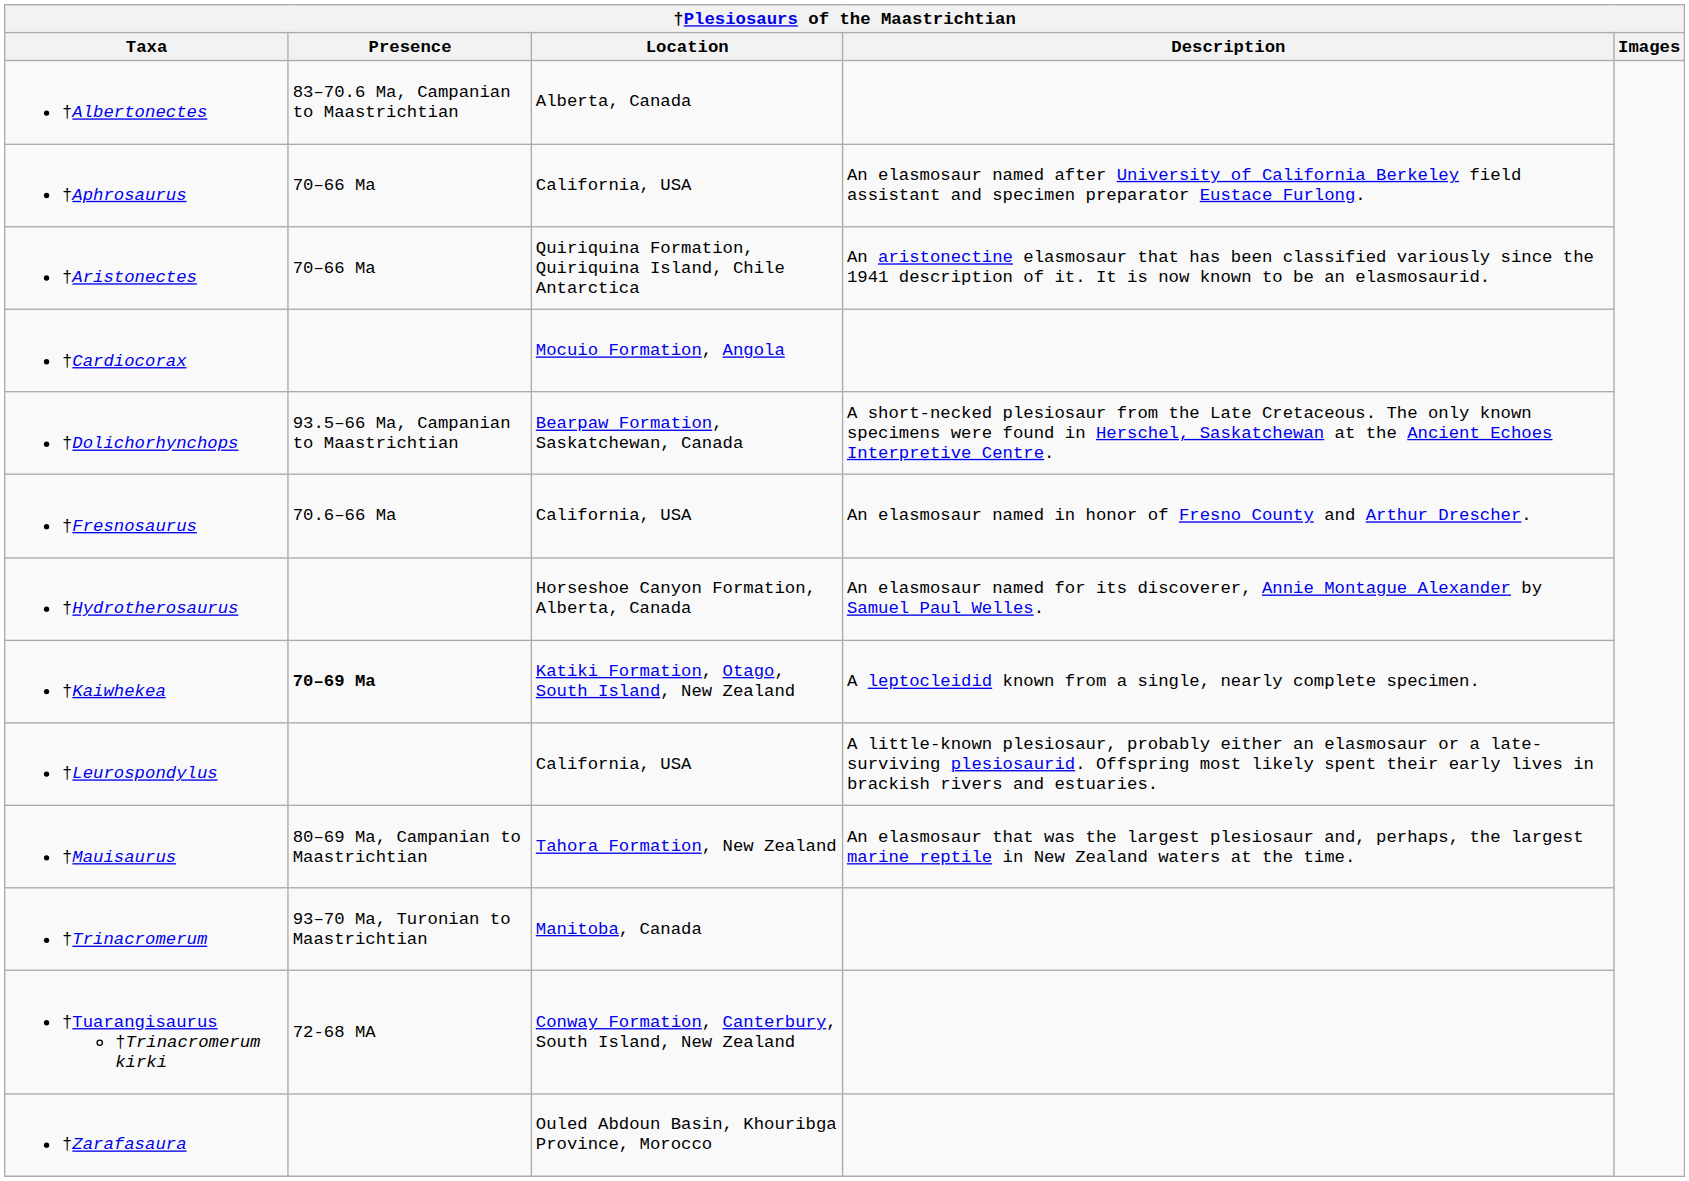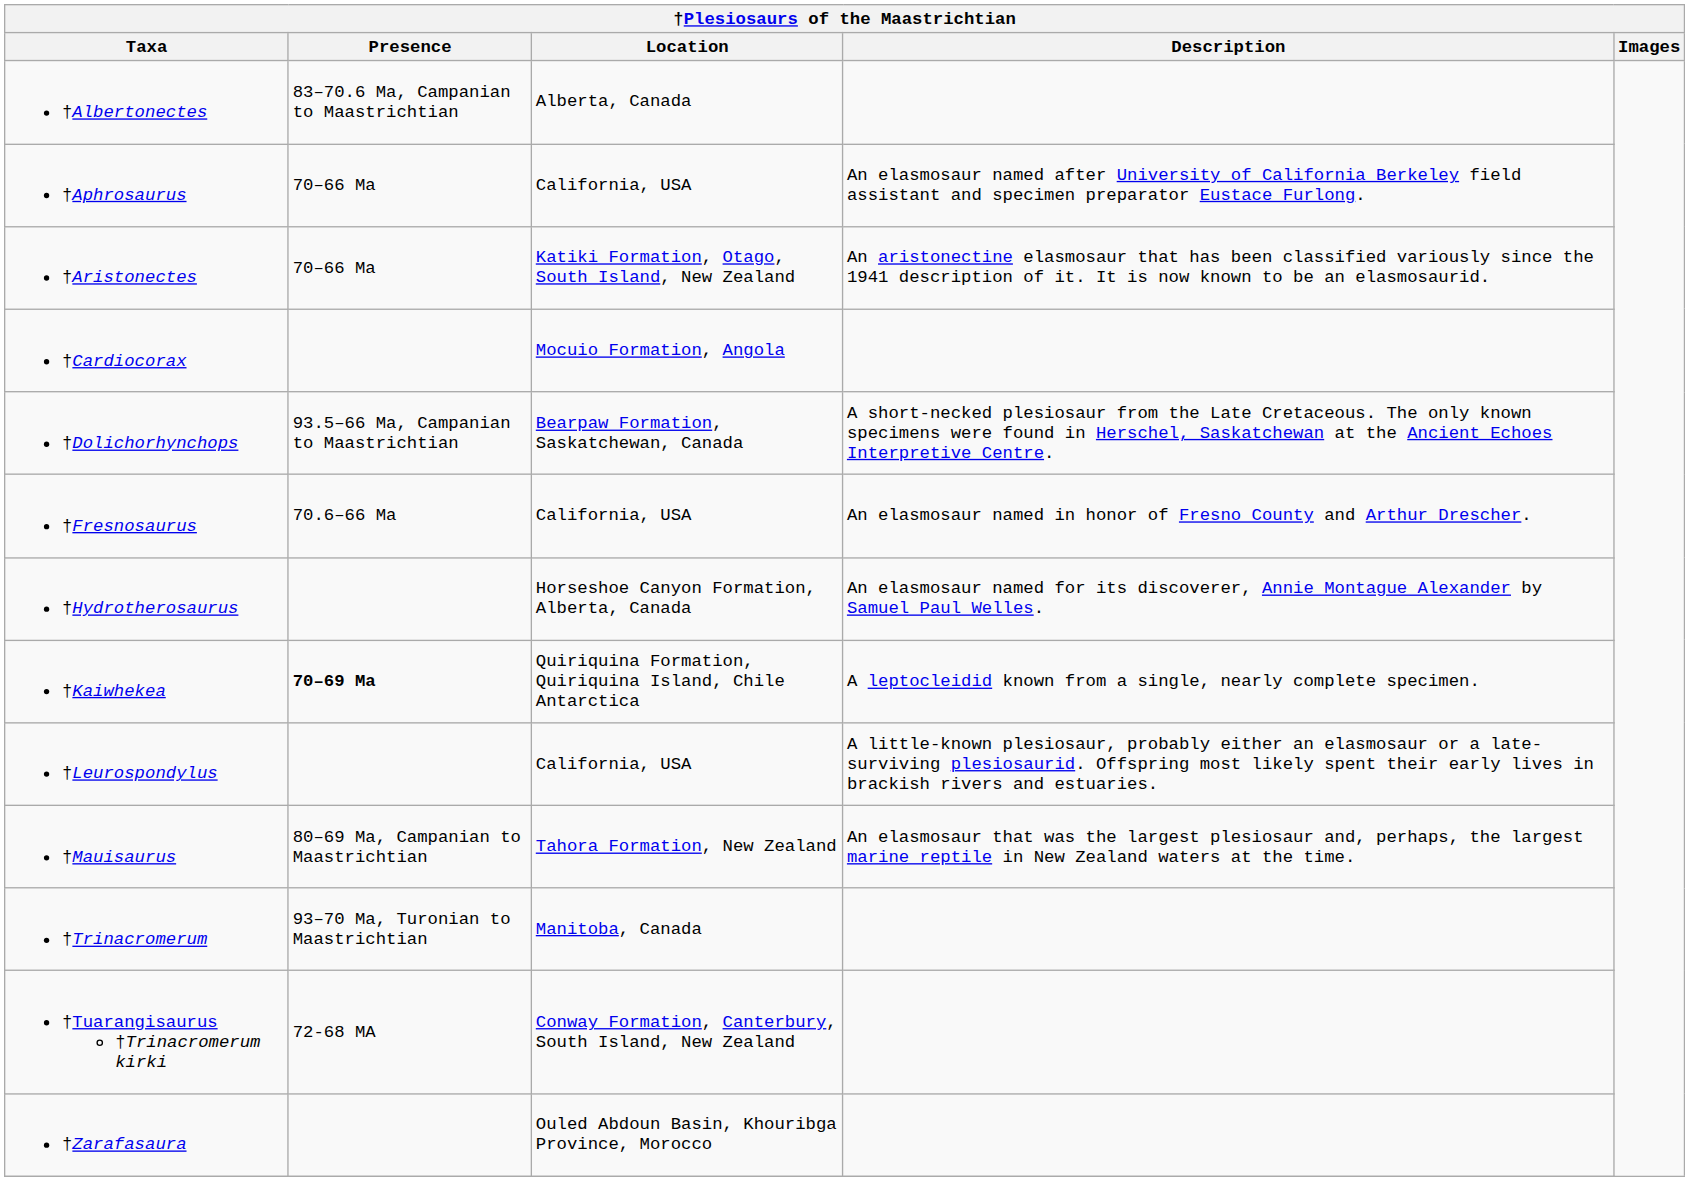(660, 268) Quiriquina Formation, Quiriquina Island, Chile Antarctica -> (665, 268) Katiki Formation, Otago, South Island, New Zealand
(665, 681) Katiki Formation, Otago, South Island, New Zealand -> (660, 681) Quiriquina Formation, Quiriquina Island, Chile Antarctica
